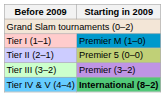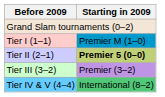(111, 56) normal -> (112, 56) bold
(119, 85) bold -> (116, 85) normal
